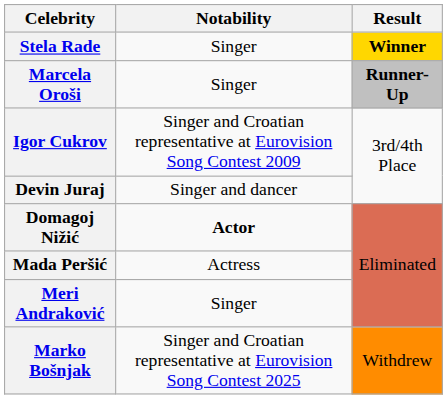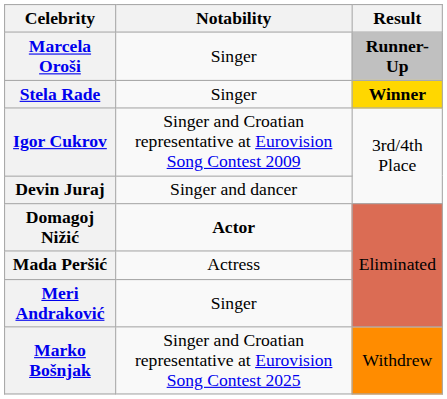rows swapped: (60, 46) <-> (60, 84)
